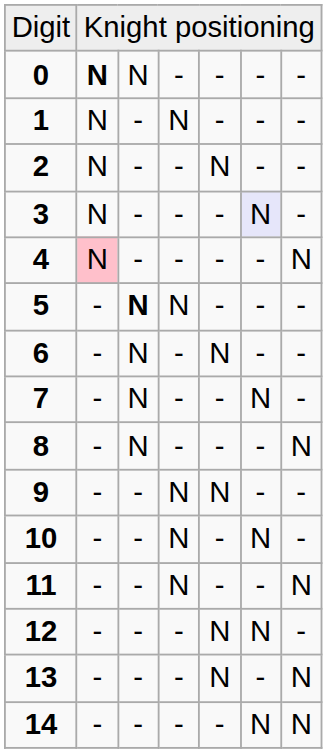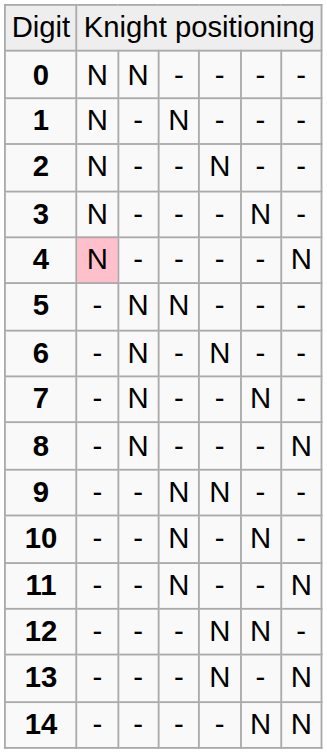(97, 74) bold -> (97, 74) normal
(260, 213) lavender background -> (260, 213) no background
(138, 306) bold -> (138, 306) normal
